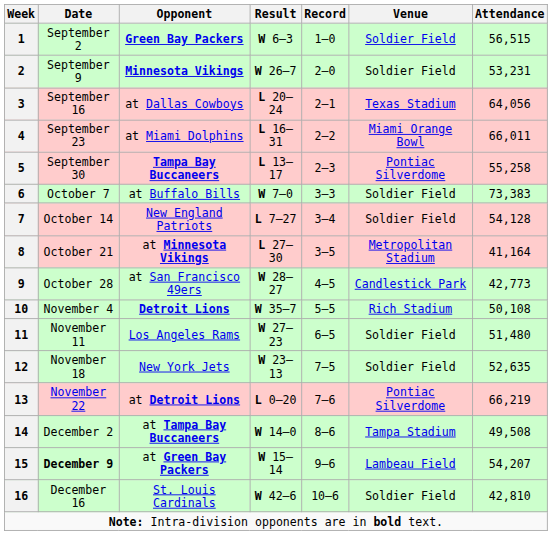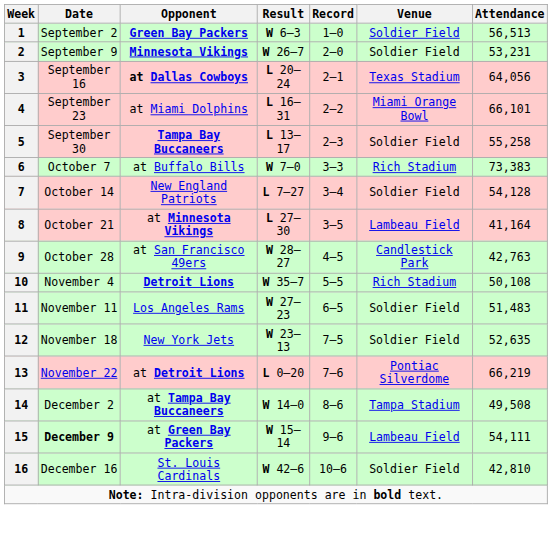(510, 39) 56,515 -> (510, 33) 56,513
(184, 104) normal -> (189, 77) bold
(510, 136) 66,011 -> (510, 109) 66,101
(410, 168) Pontiac Silverdome -> (414, 142) Soldier Field
(410, 194) Soldier Field -> (414, 167) Rich Stadium
(410, 252) Metropolitan Stadium -> (414, 225) Lambeau Field
(510, 284) 42,773 -> (510, 257) 42,763
(510, 335) 51,480 -> (510, 308) 51,483
(510, 464) 54,207 -> (510, 437) 54,111
